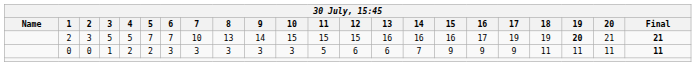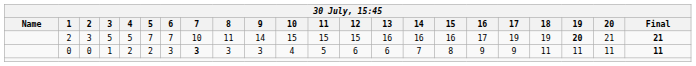(229, 38) 13 -> (229, 38) 11
(197, 51) normal -> (197, 51) bold
(292, 51) 3 -> (292, 51) 4
(451, 51) 9 -> (451, 51) 8
